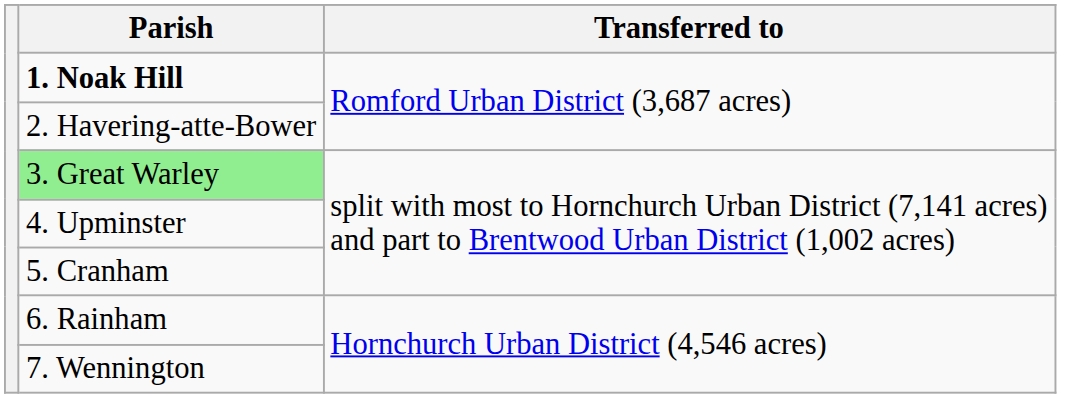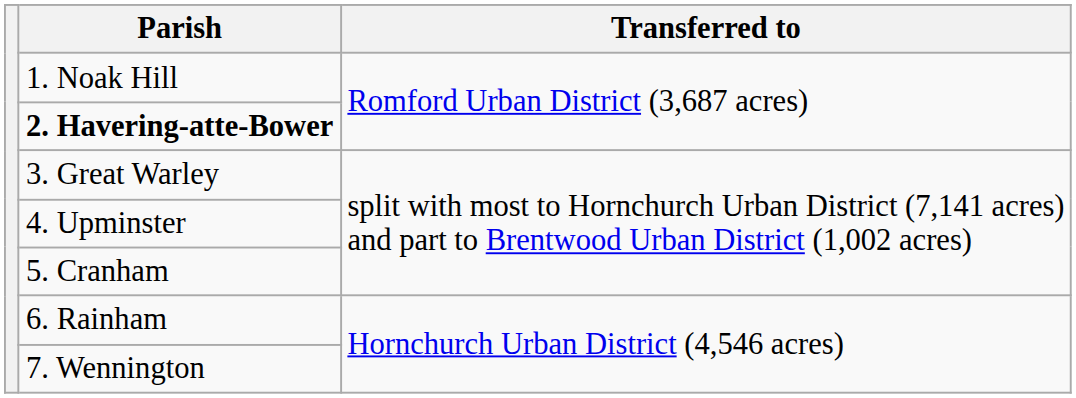(105, 77) bold -> (102, 77) normal
(171, 125) normal -> (180, 125) bold
(123, 174) lightgreen background -> (123, 174) no background
